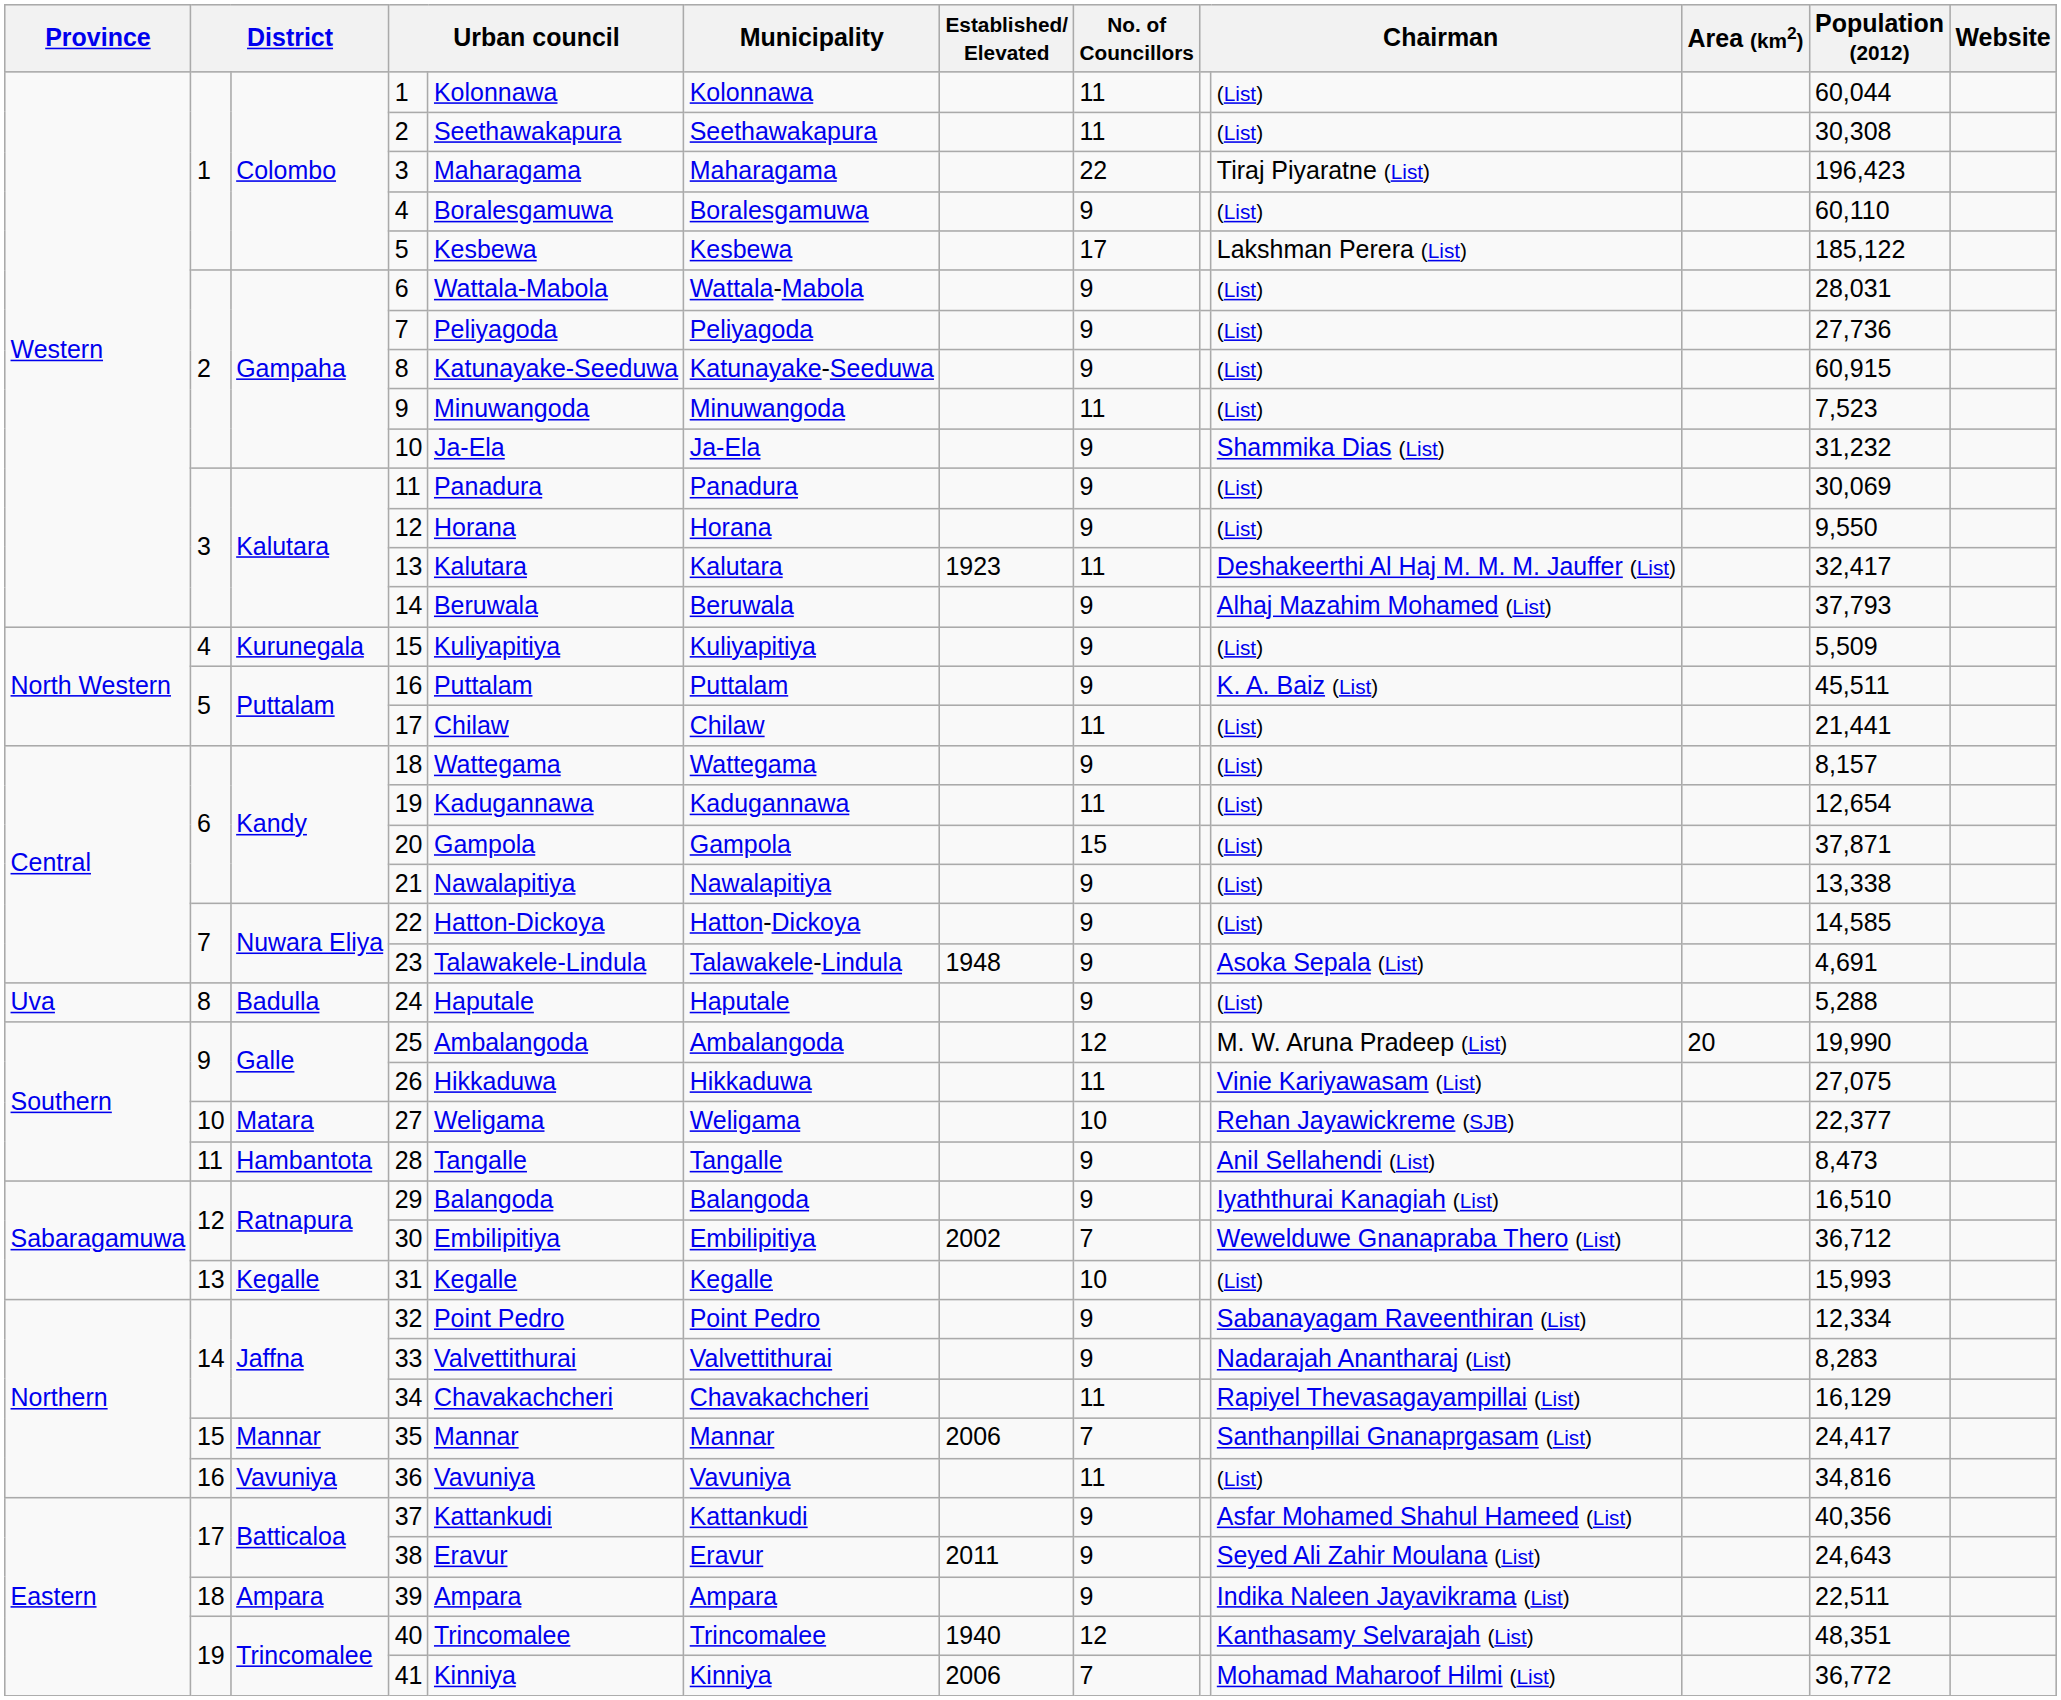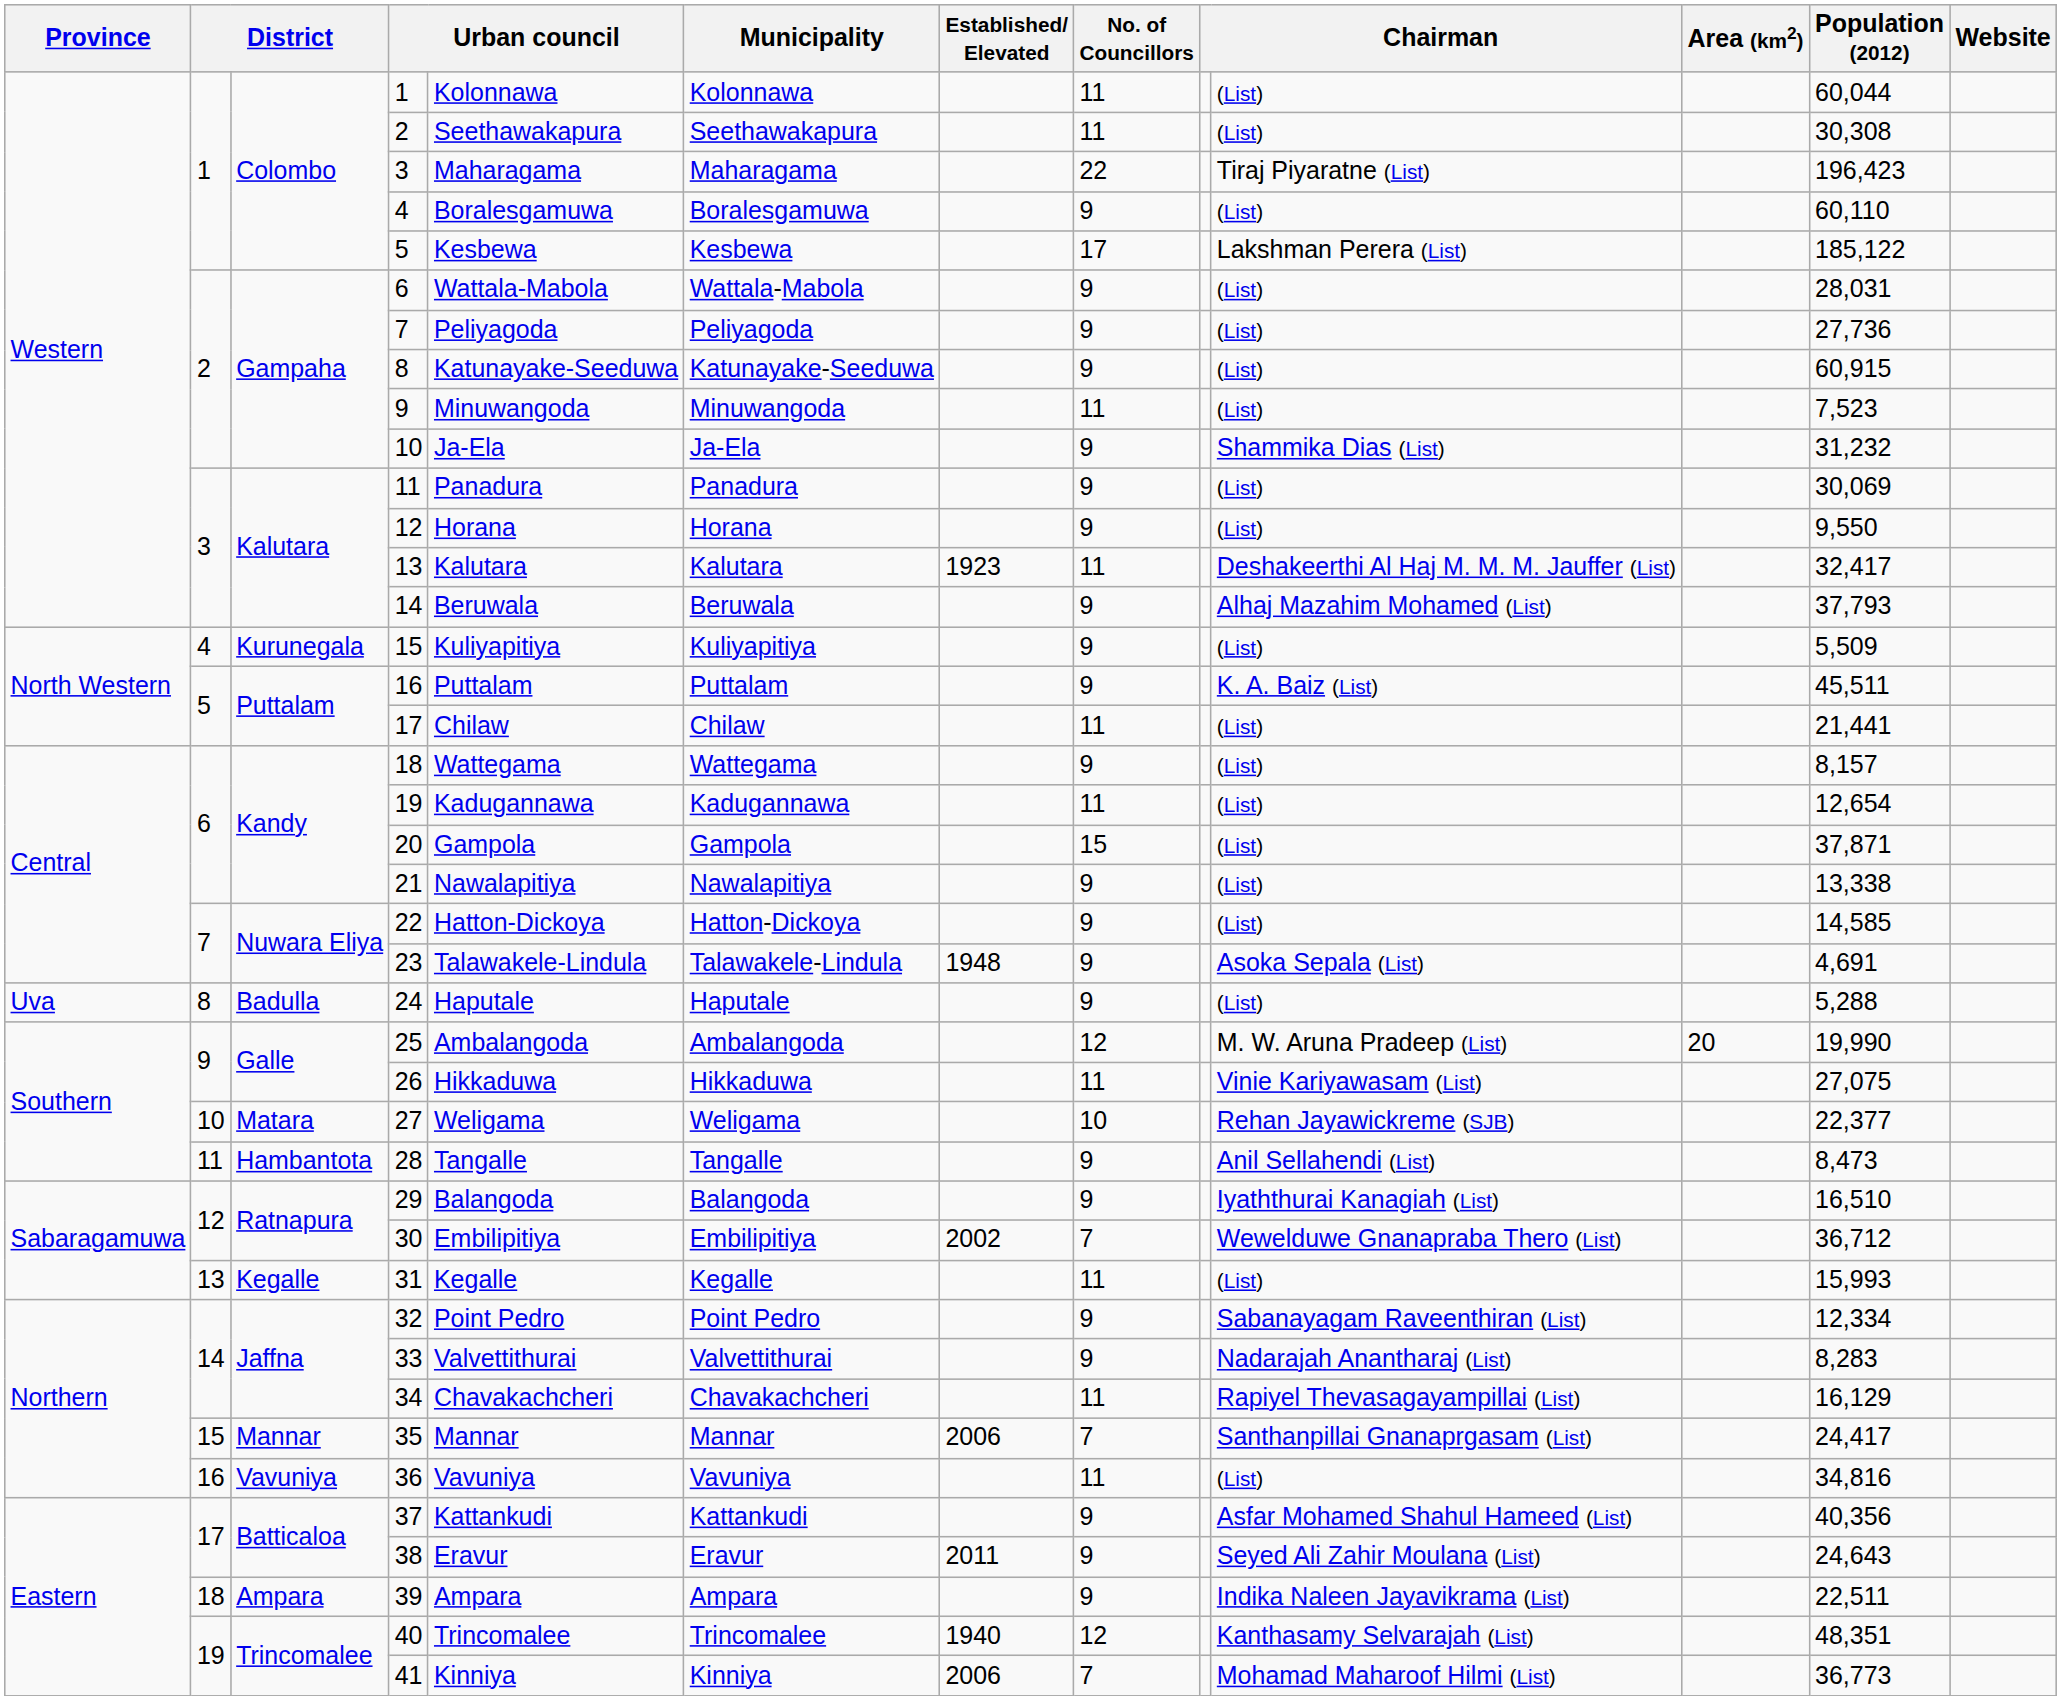(1093, 1279) 10 -> (1092, 1279) 11
(1853, 1675) 36,772 -> (1853, 1675) 36,773
